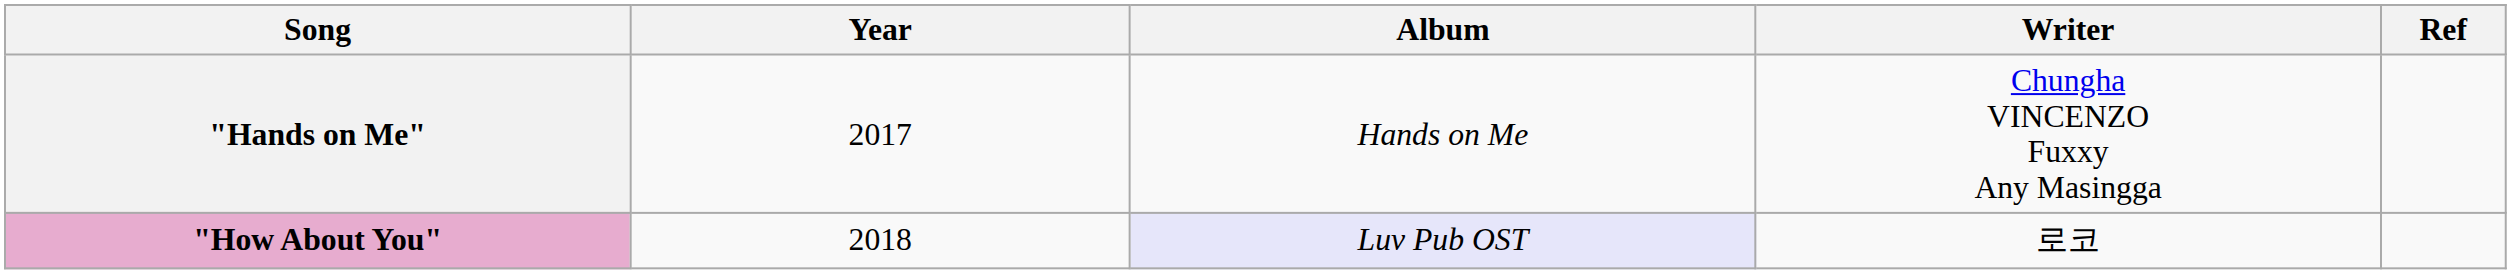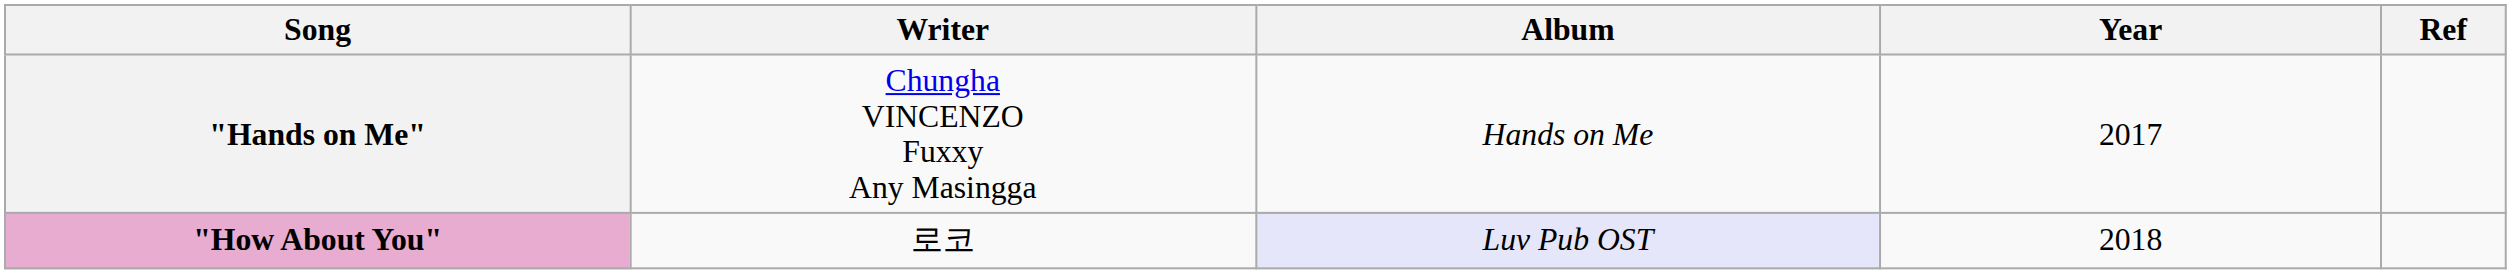columns swapped: (2068, 29) <-> (880, 29)
